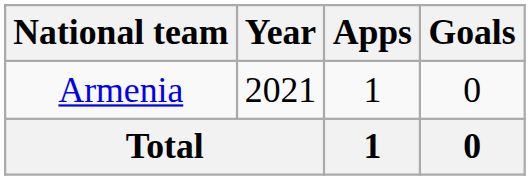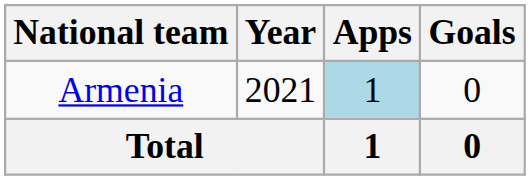(372, 89) no background -> (372, 89) lightblue background
